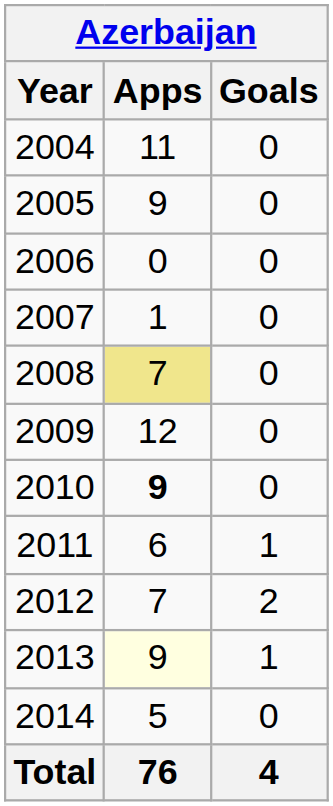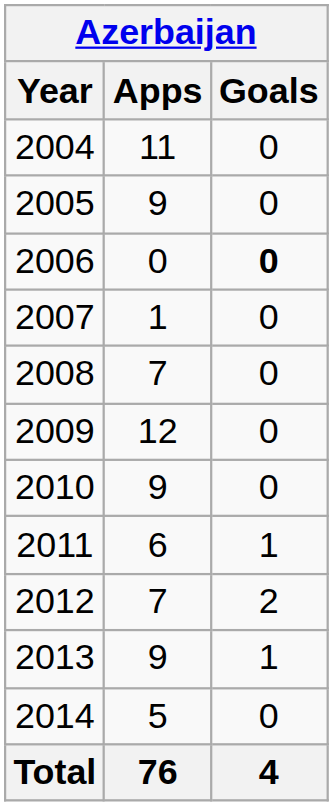(269, 260) normal -> (269, 260) bold
(158, 373) khaki background -> (158, 373) no background
(158, 487) bold -> (158, 487) normal
(158, 658) lightyellow background -> (158, 658) no background
